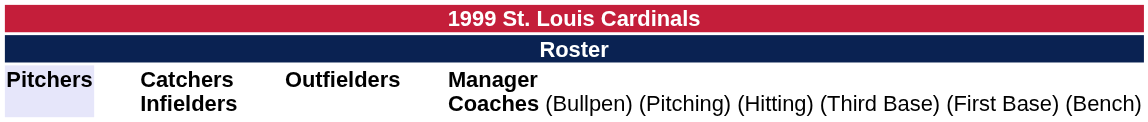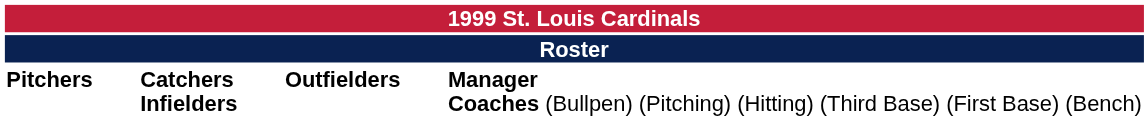(49, 79) lavender background -> (49, 79) no background
